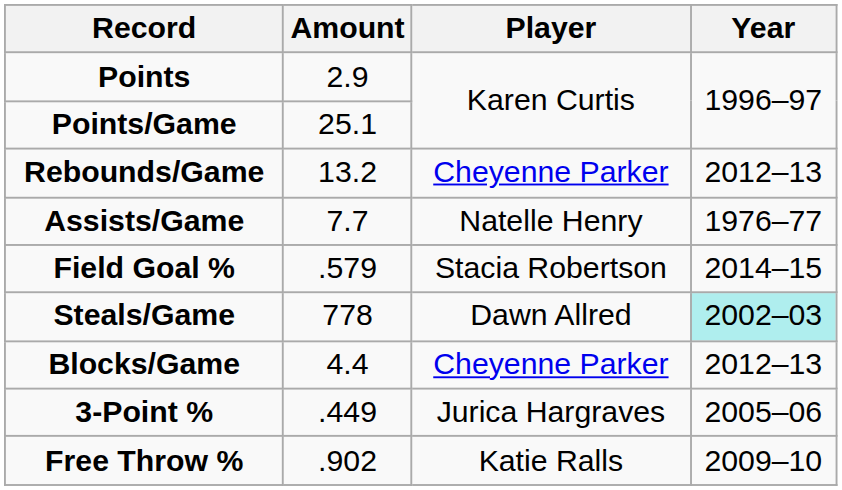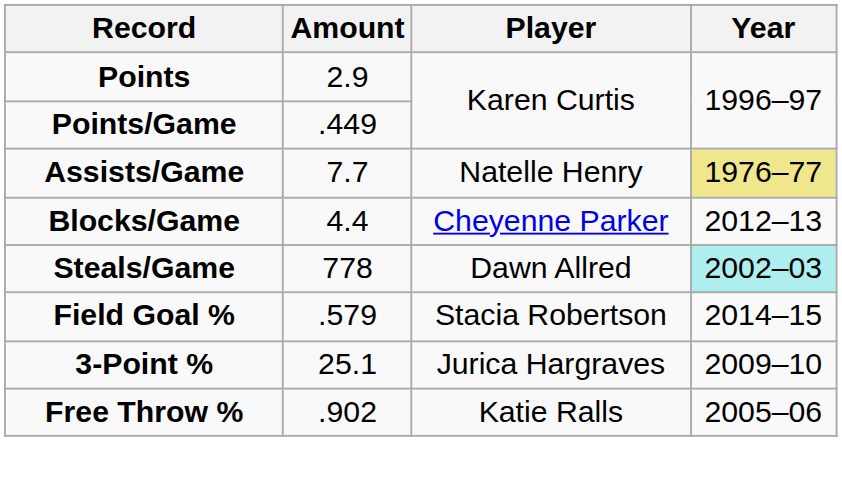(348, 124) 25.1 -> (348, 124) .449
- row: (144, 172)
(763, 220) no background -> (763, 172) khaki background
rows swapped: (144, 364) <-> (144, 268)
(348, 412) .449 -> (348, 364) 25.1
(763, 412) 2005–06 -> (763, 364) 2009–10
(763, 460) 2009–10 -> (763, 412) 2005–06
